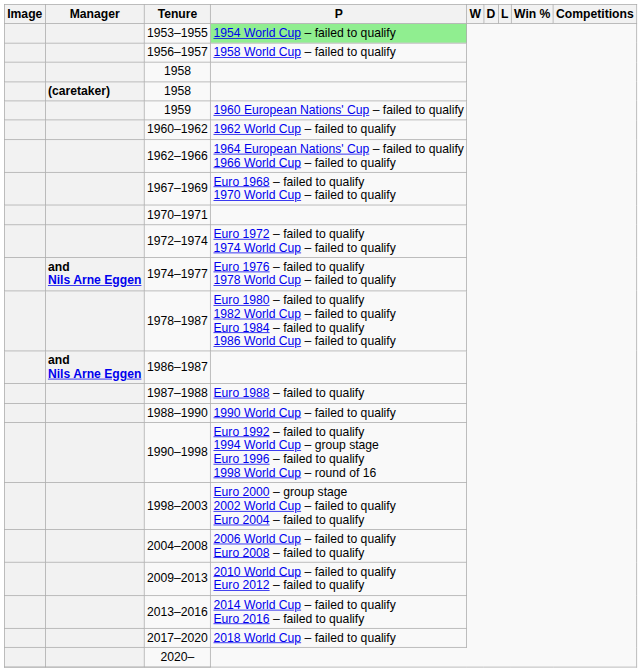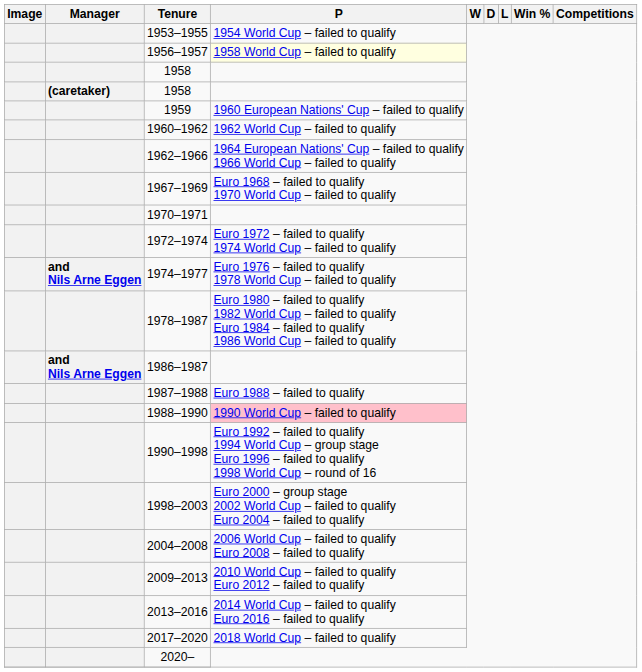(305, 33) lightgreen background -> (305, 33) no background
(305, 52) no background -> (305, 52) lightyellow background
(305, 412) no background -> (305, 412) pink background
